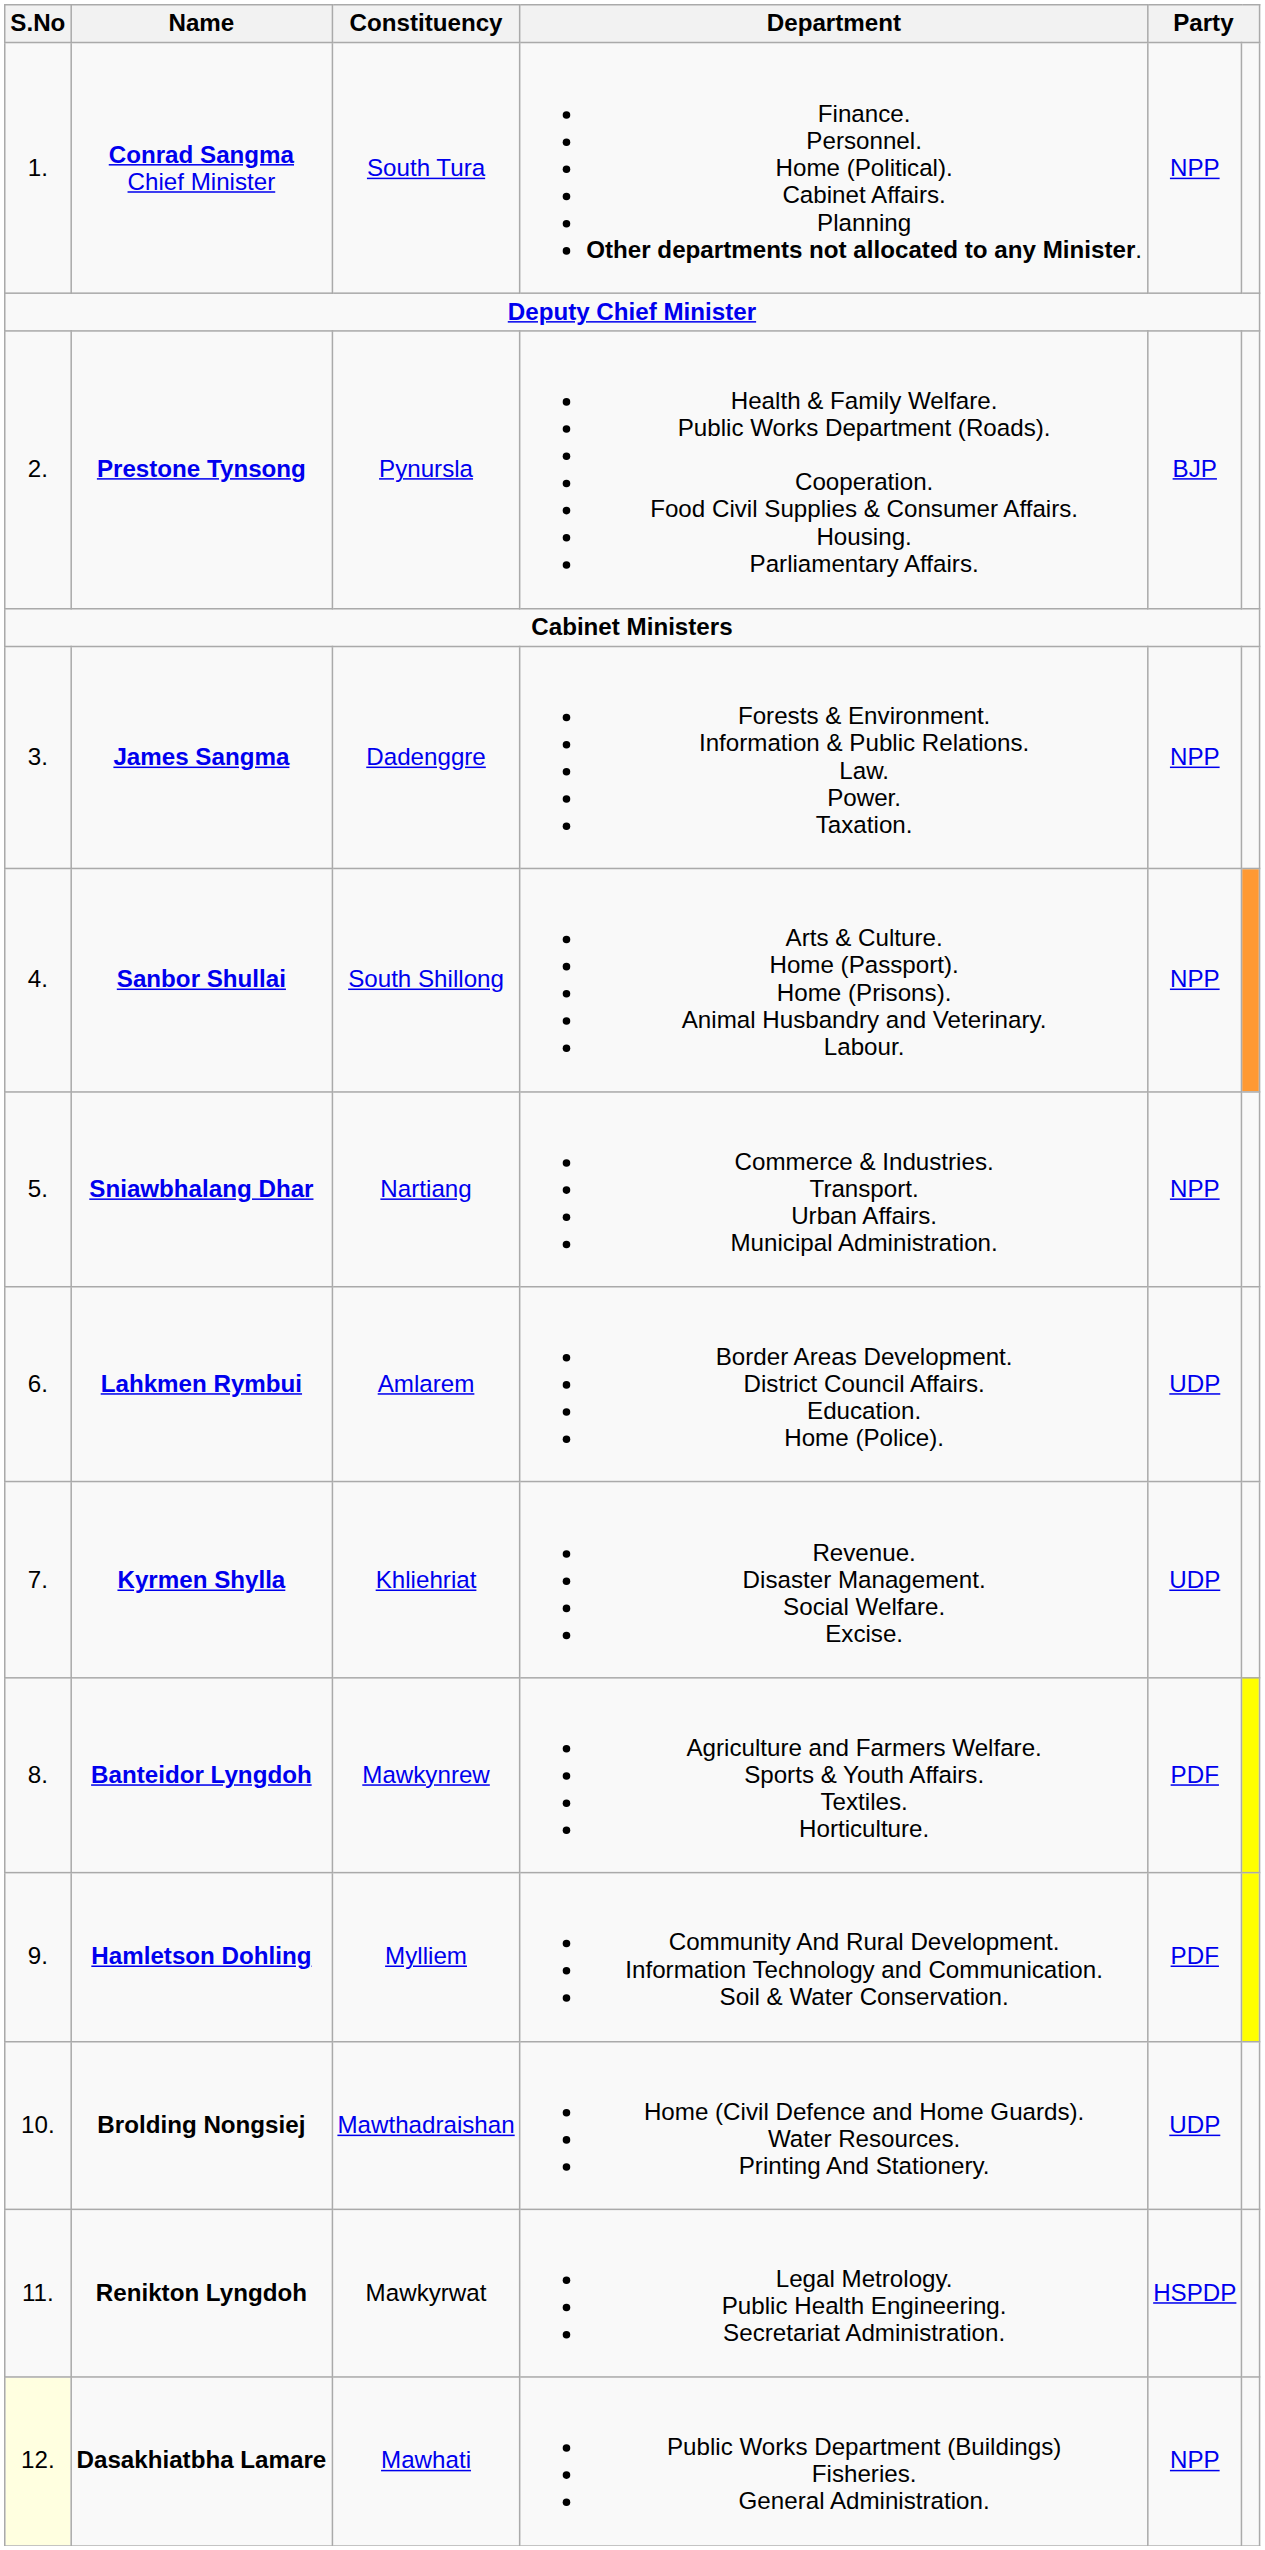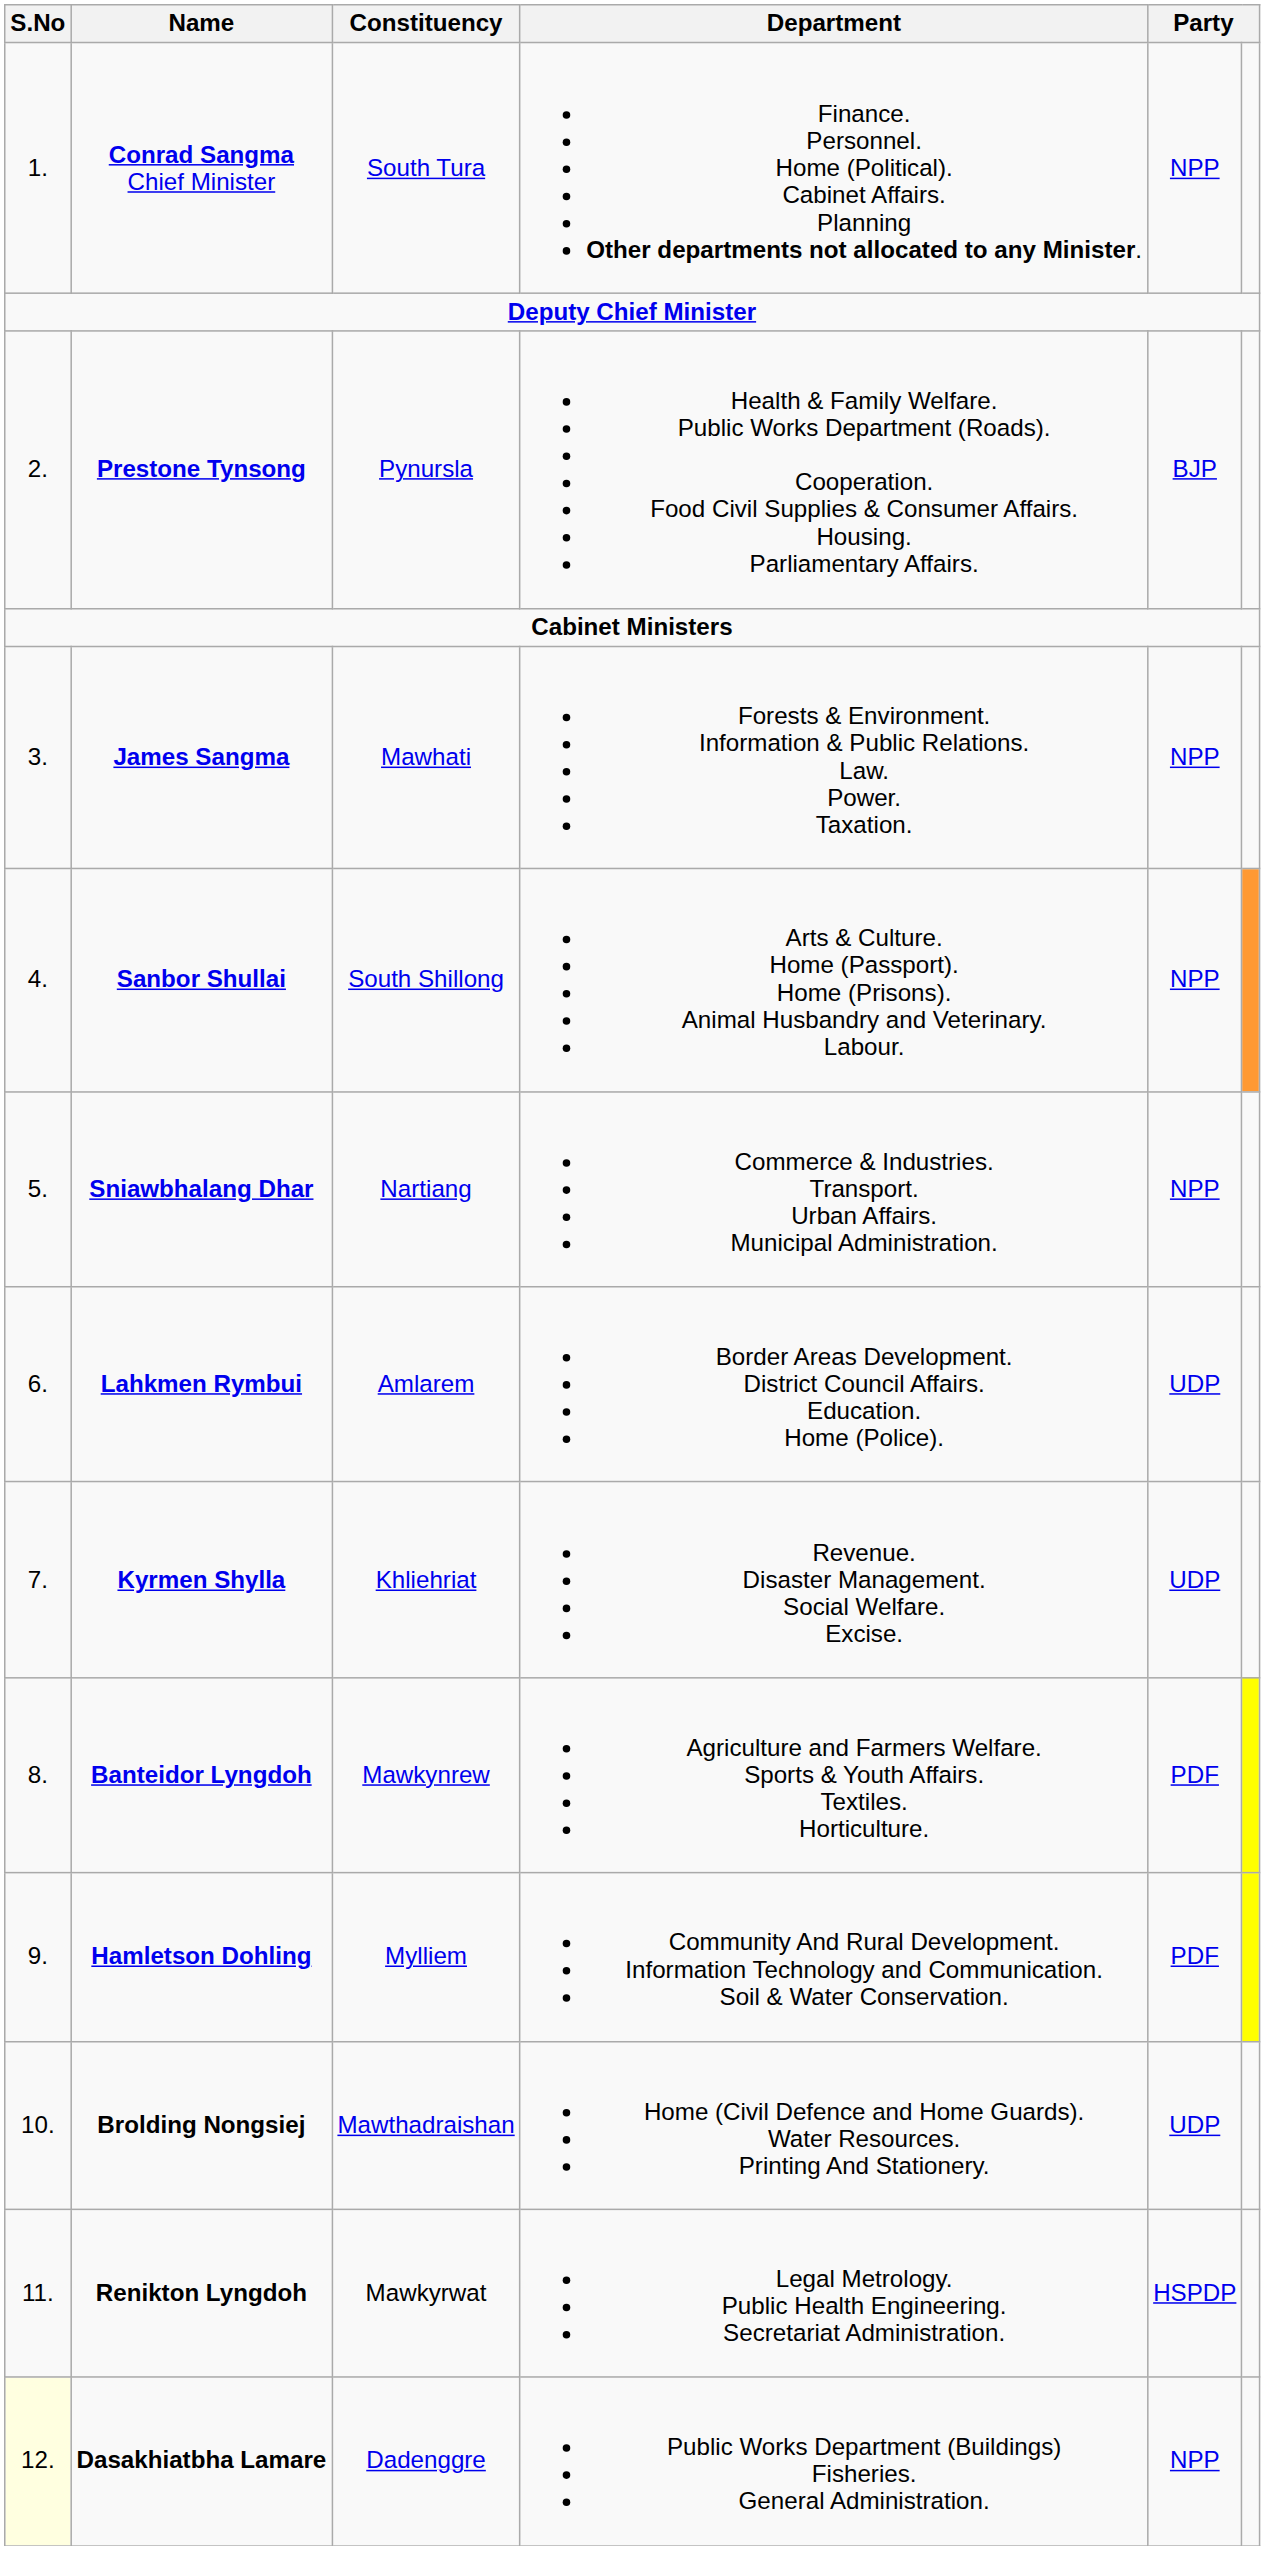(426, 757) Dadenggre -> (426, 757) Mawhati
(426, 2461) Mawhati -> (426, 2461) Dadenggre
